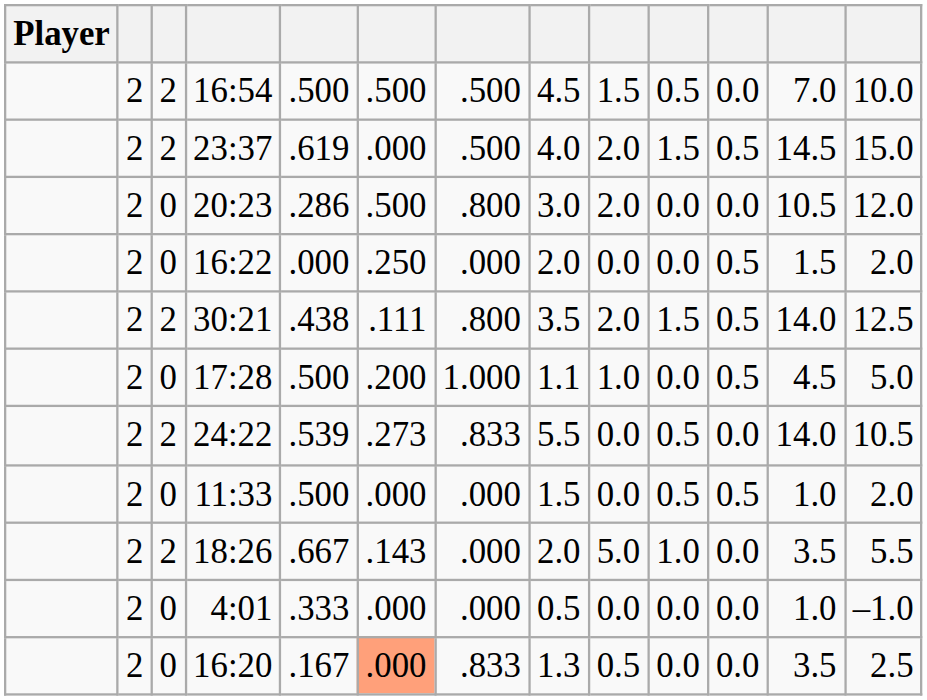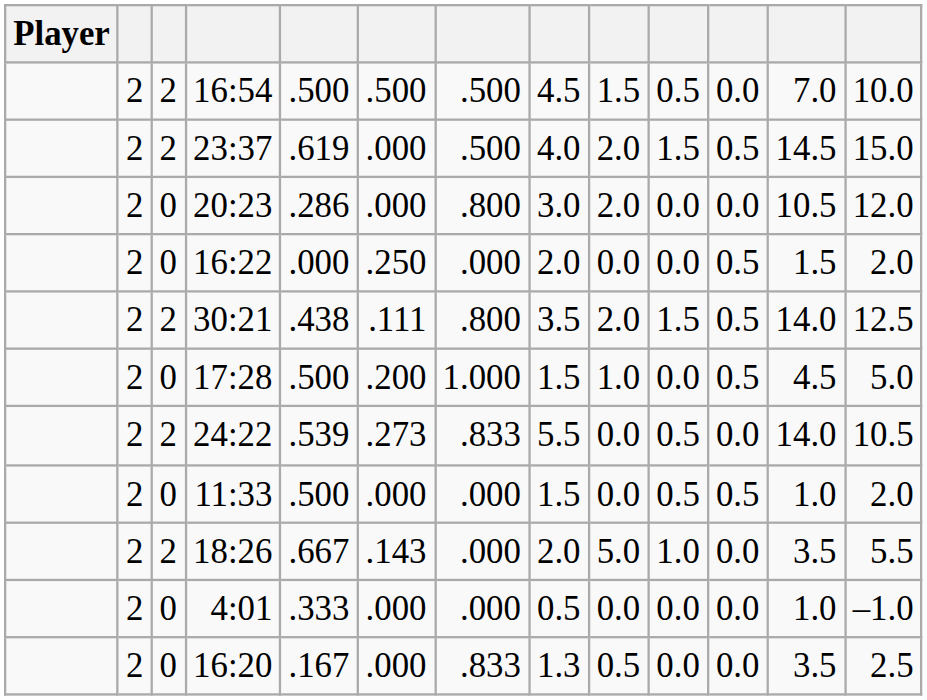(396, 205) .500 -> (396, 205) .000
(559, 377) 1.1 -> (559, 377) 1.5
(396, 664) lightsalmon background -> (396, 664) no background
